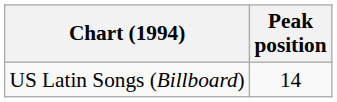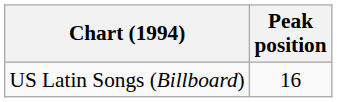(291, 79) 14 -> (291, 79) 16
